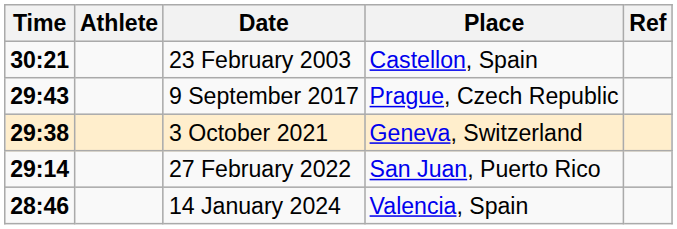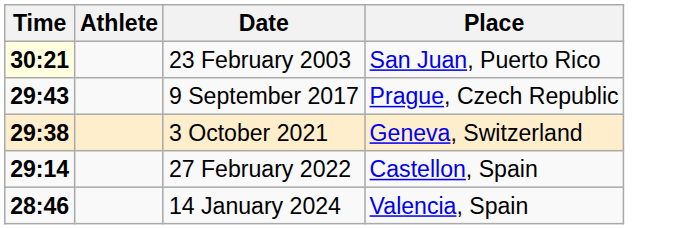- column: (648, 23)
(40, 60) no background -> (40, 60) lightyellow background
(454, 60) Castellon, Spain -> (485, 60) San Juan, Puerto Rico
(485, 170) San Juan, Puerto Rico -> (454, 170) Castellon, Spain
